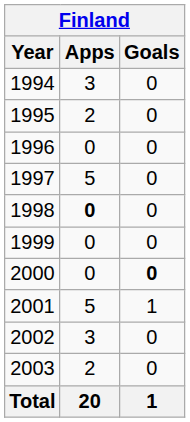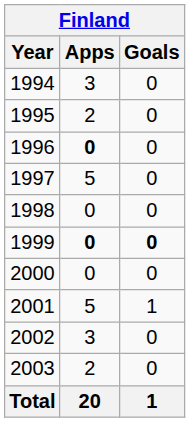(90, 147) normal -> (90, 147) bold
(90, 210) bold -> (90, 210) normal
(90, 242) normal -> (90, 242) bold
(152, 242) normal -> (152, 242) bold
(152, 274) bold -> (152, 274) normal
